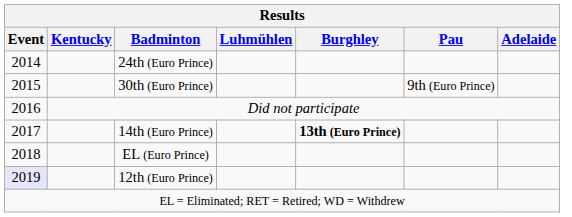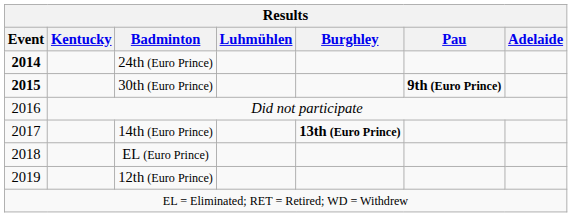(26, 62) normal -> (26, 62) bold
(26, 85) normal -> (26, 85) bold
(451, 85) normal -> (454, 85) bold
(26, 177) lavender background -> (26, 177) no background
